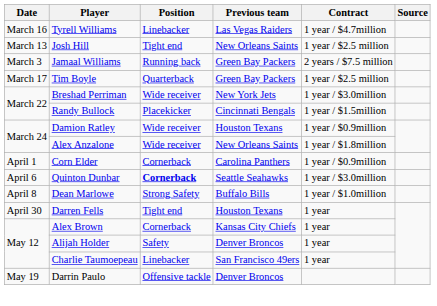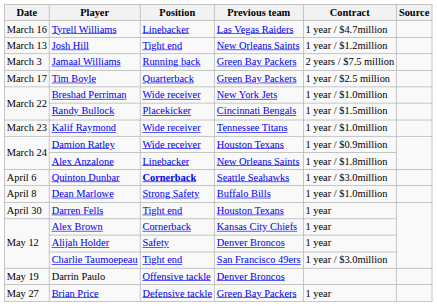(346, 45) 1 year / $2.5 million -> (346, 45) 1 year / $1.2million
(345, 95) 1 year / $3.0million -> (346, 95) 1 year / $1.0million
+ row: (84, 128)
(172, 144) Wide receiver -> (166, 161) Linebacker
- row: (75, 161)
(166, 260) Linebacker -> (162, 260) Tight end
(317, 260) 1 year -> (346, 260) 1 year / $3.0million
+ row: (75, 293)
